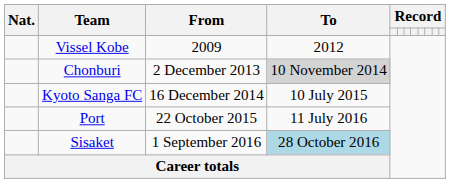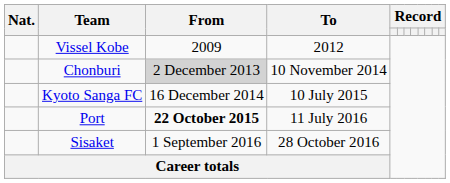(206, 71) no background -> (206, 71) lightgrey background
(329, 71) lightgrey background -> (329, 71) no background
(206, 118) normal -> (206, 118) bold
(329, 142) lightblue background -> (329, 142) no background
